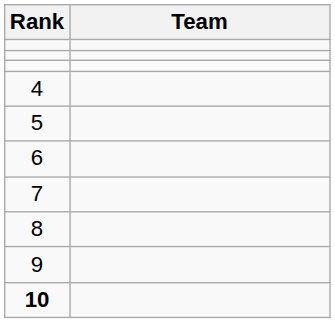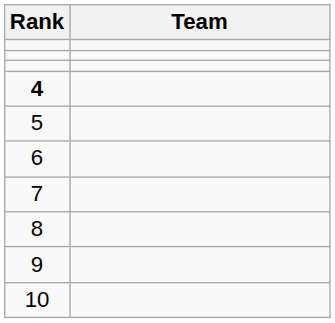(37, 88) normal -> (37, 88) bold
(37, 299) bold -> (37, 299) normal
